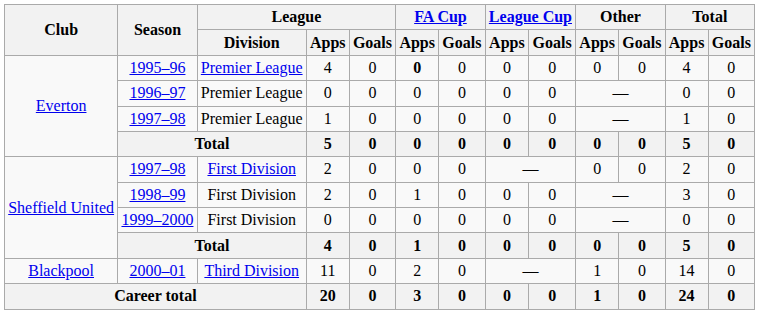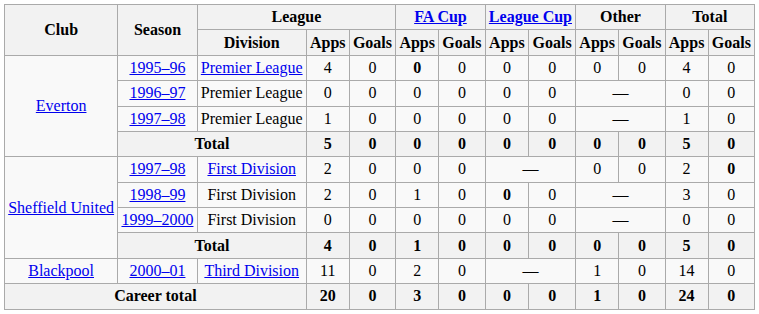(731, 169) normal -> (731, 169) bold
(507, 194) normal -> (507, 194) bold
